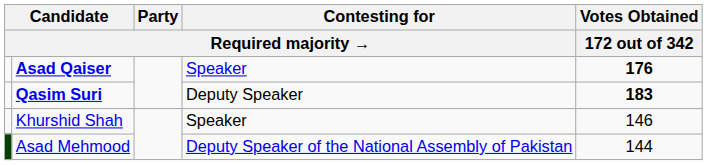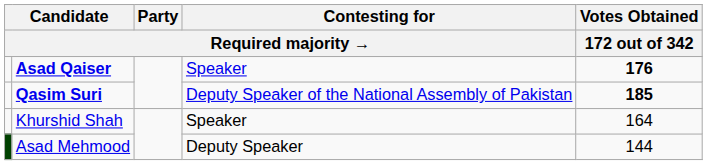(244, 95) Deputy Speaker -> (379, 95) Deputy Speaker of the National Assembly of Pakistan
(639, 95) 183 -> (639, 95) 185
(639, 120) 146 -> (639, 120) 164
(379, 146) Deputy Speaker of the National Assembly of Pakistan -> (244, 146) Deputy Speaker
